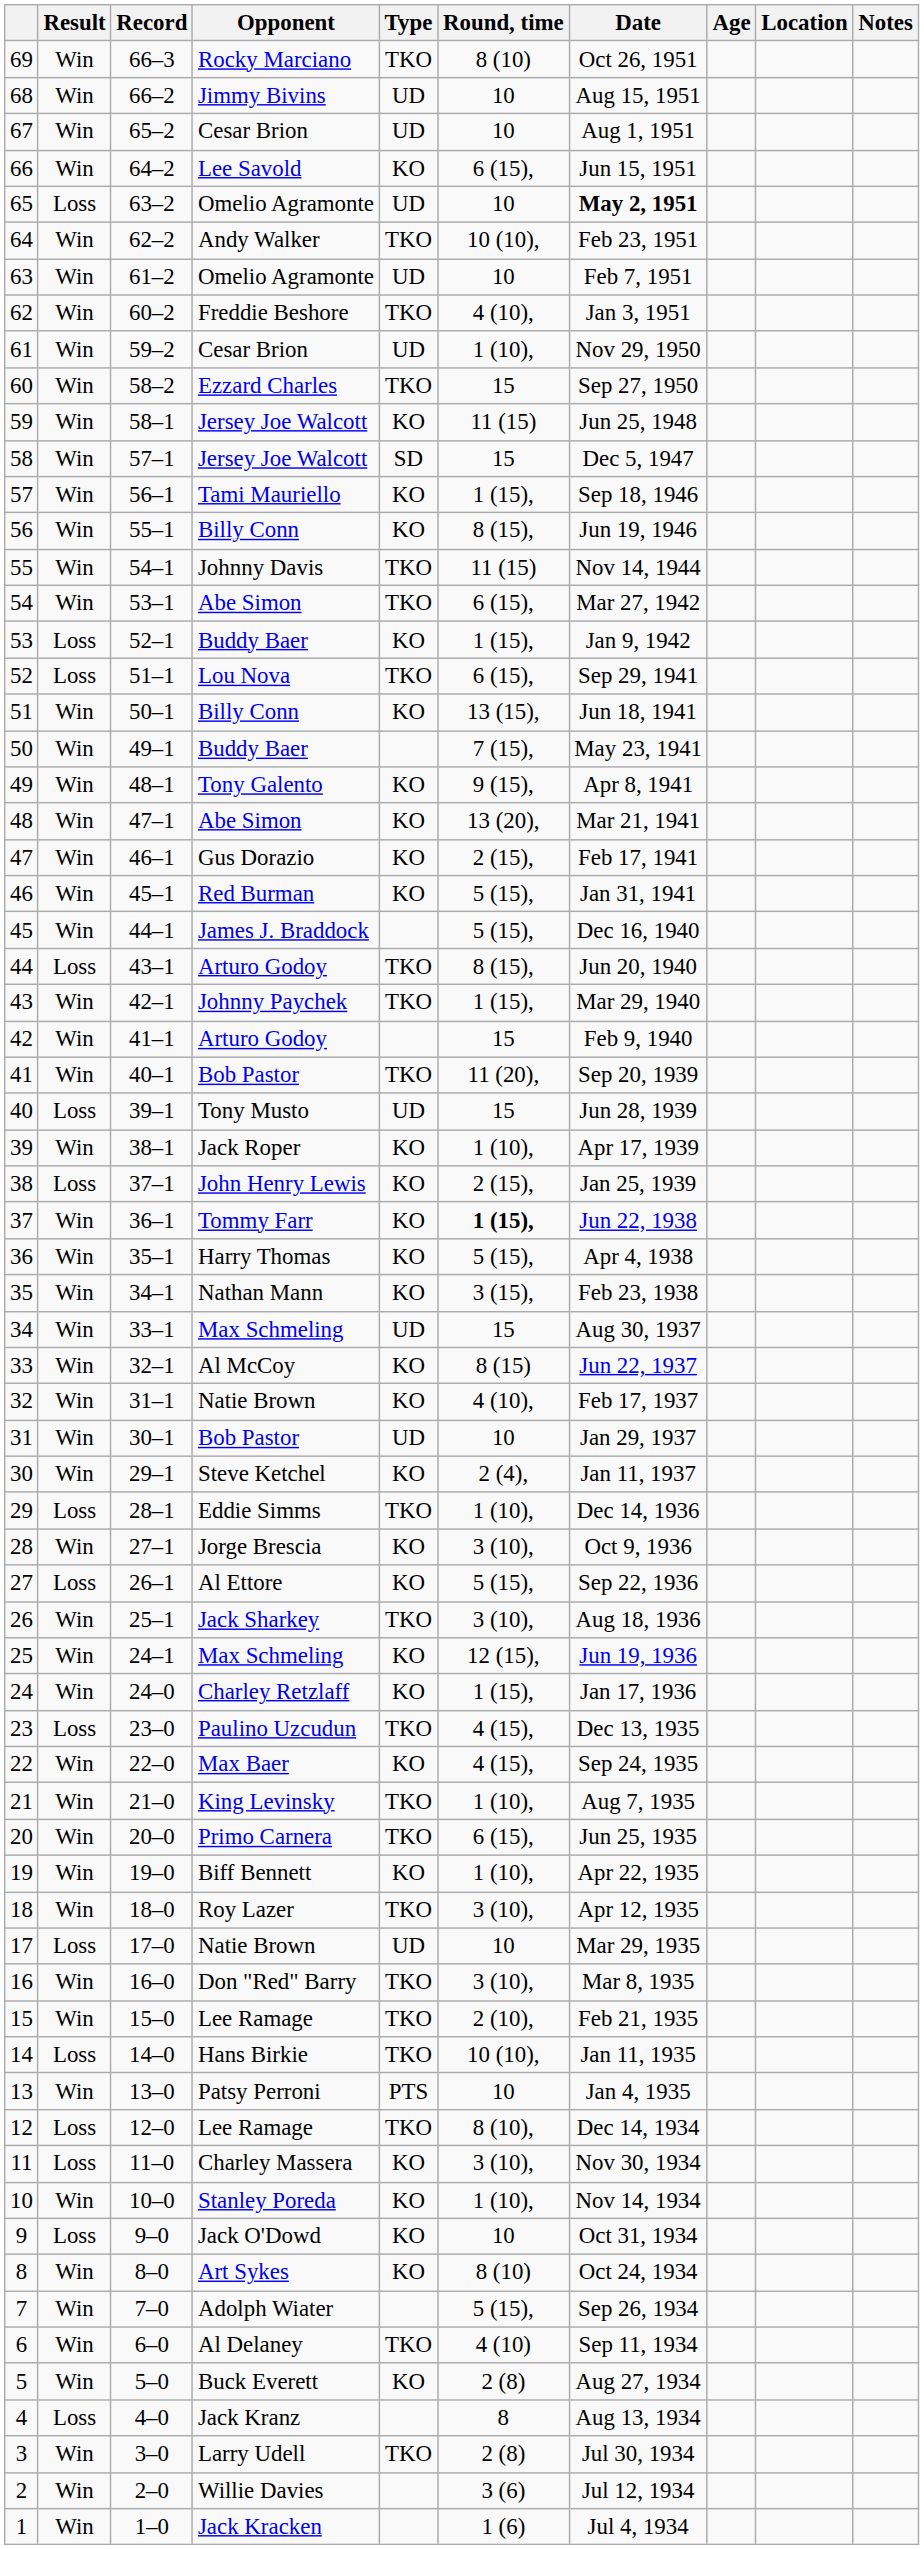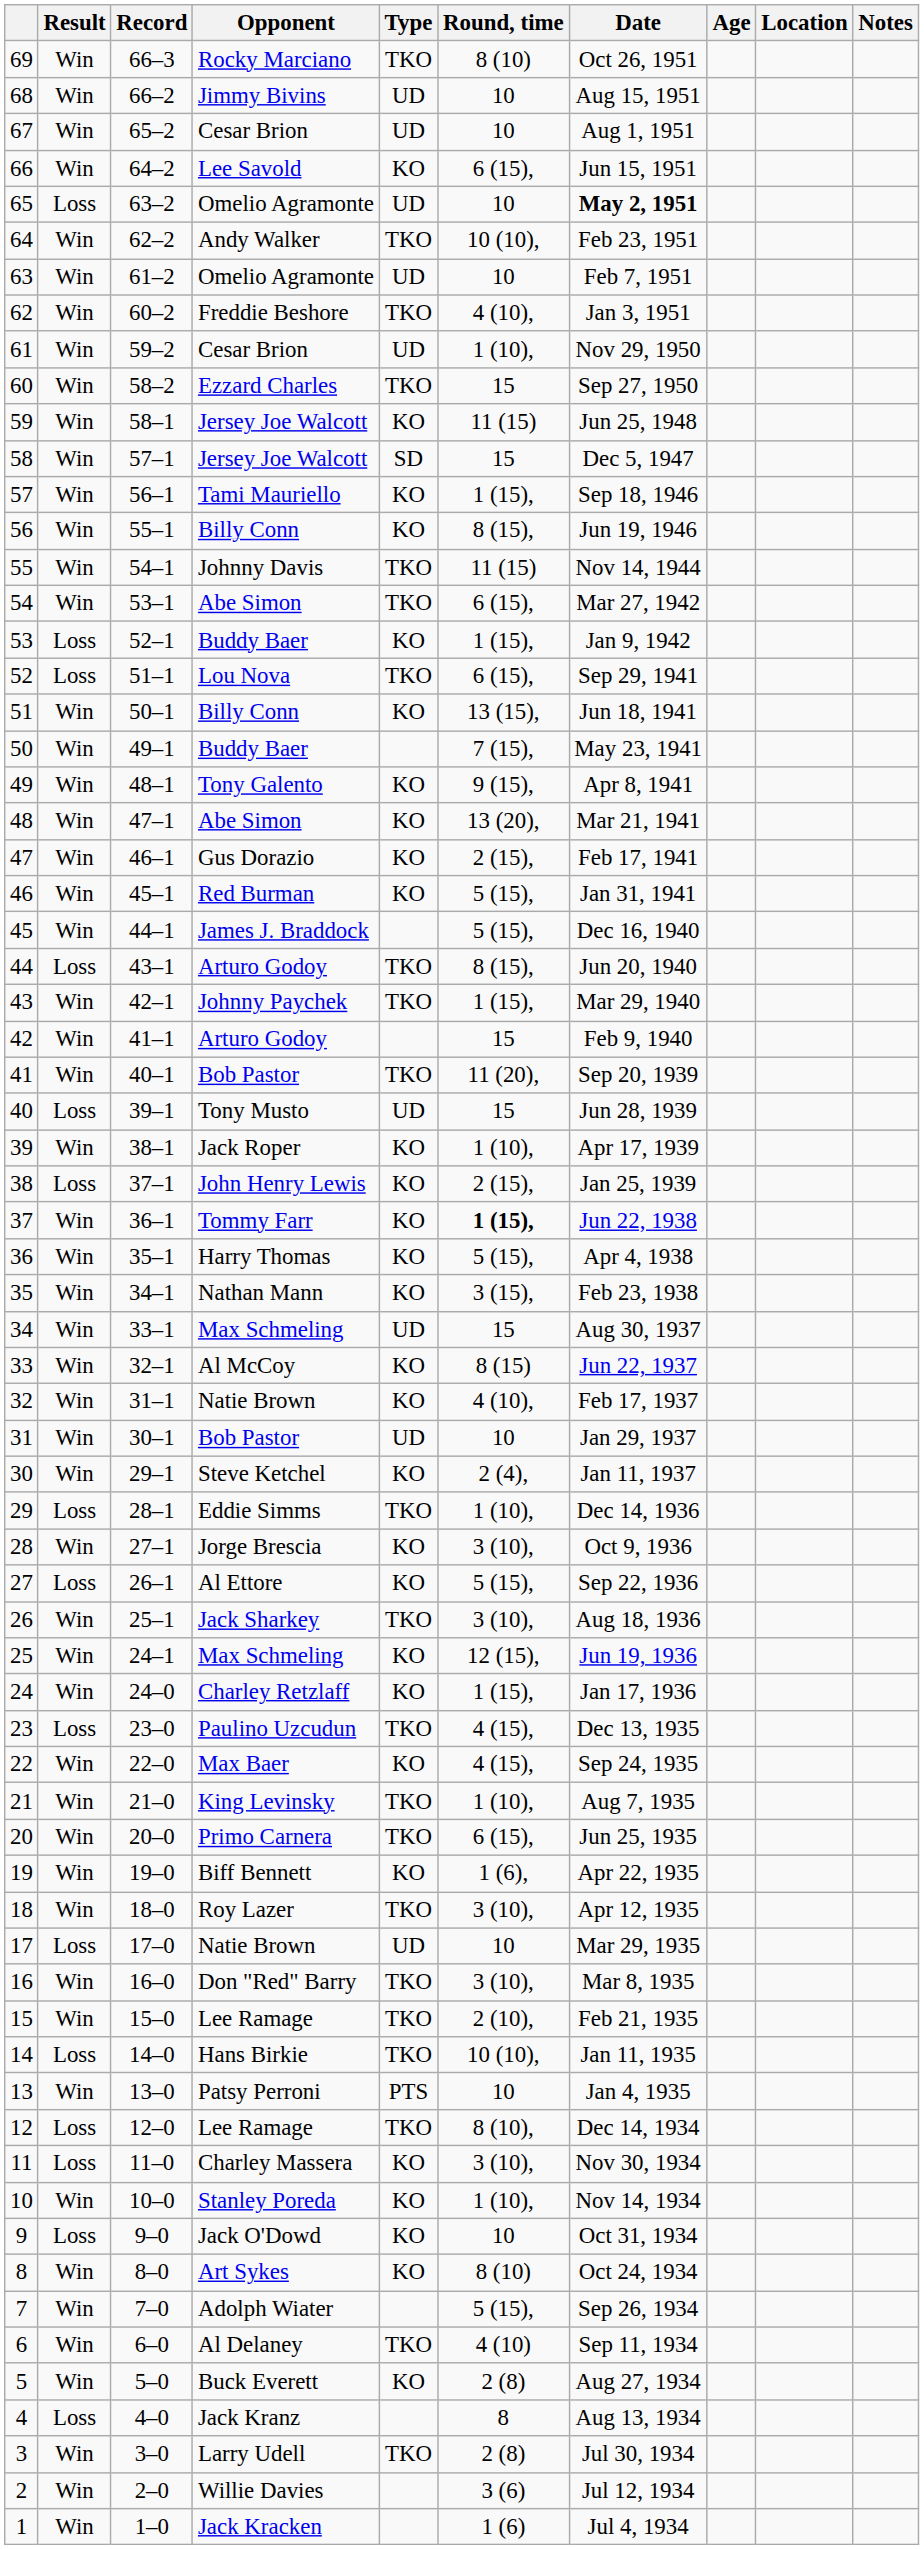(503, 1873) 1 (10), -> (503, 1873) 1 (6),
